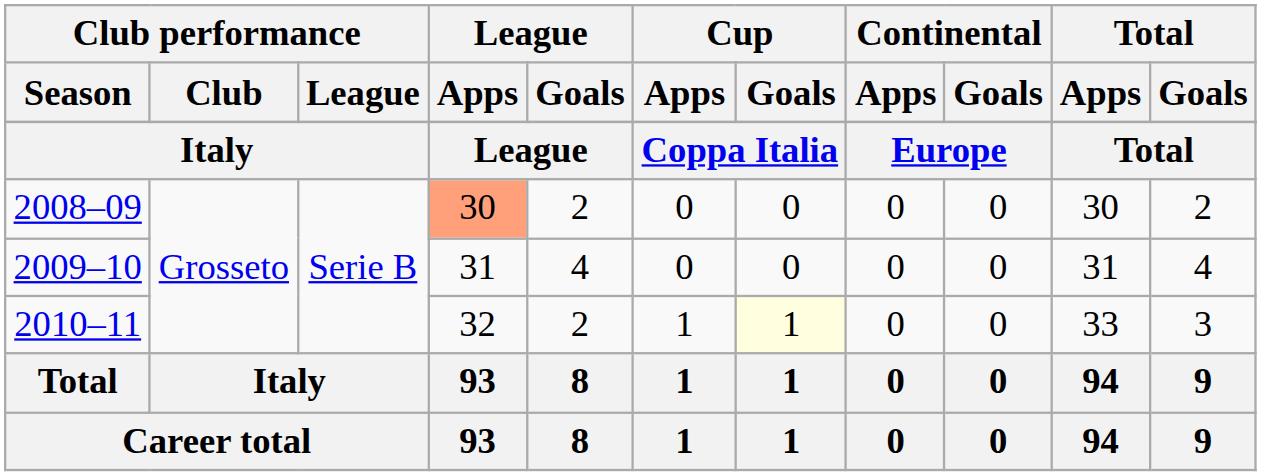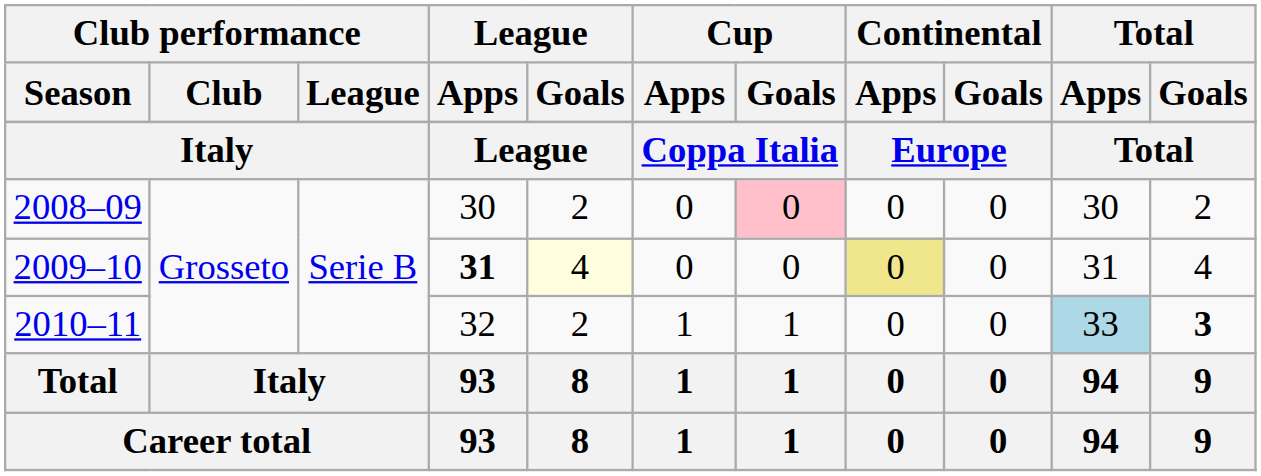(477, 207) lightsalmon background -> (477, 207) no background
(791, 207) no background -> (791, 207) pink background
(477, 265) normal -> (477, 265) bold
(580, 265) no background -> (580, 265) lightyellow background
(896, 265) no background -> (896, 265) khaki background
(791, 324) lightyellow background -> (791, 324) no background
(1101, 324) no background -> (1101, 324) lightblue background
(1203, 324) normal -> (1203, 324) bold
